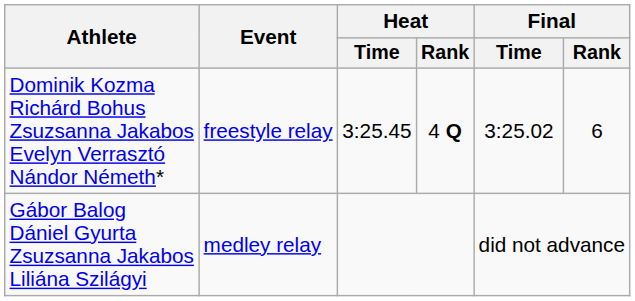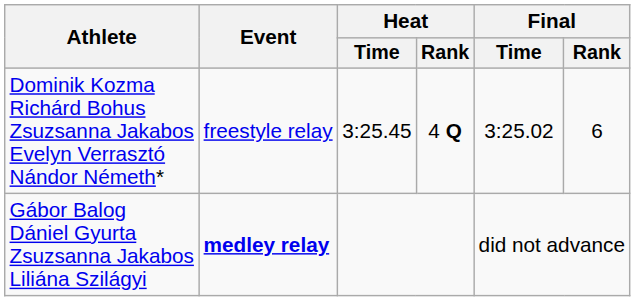(262, 245) normal -> (266, 245) bold
